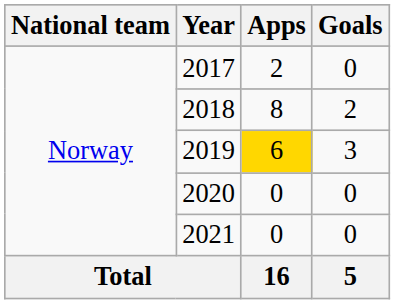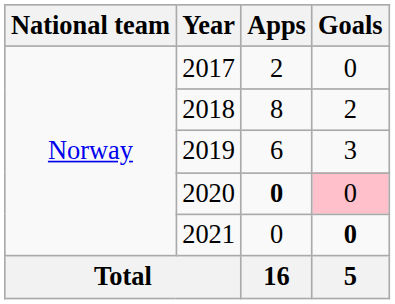(277, 151) gold background -> (277, 151) no background
(277, 192) normal -> (277, 192) bold
(350, 192) no background -> (350, 192) pink background
(350, 234) normal -> (350, 234) bold
